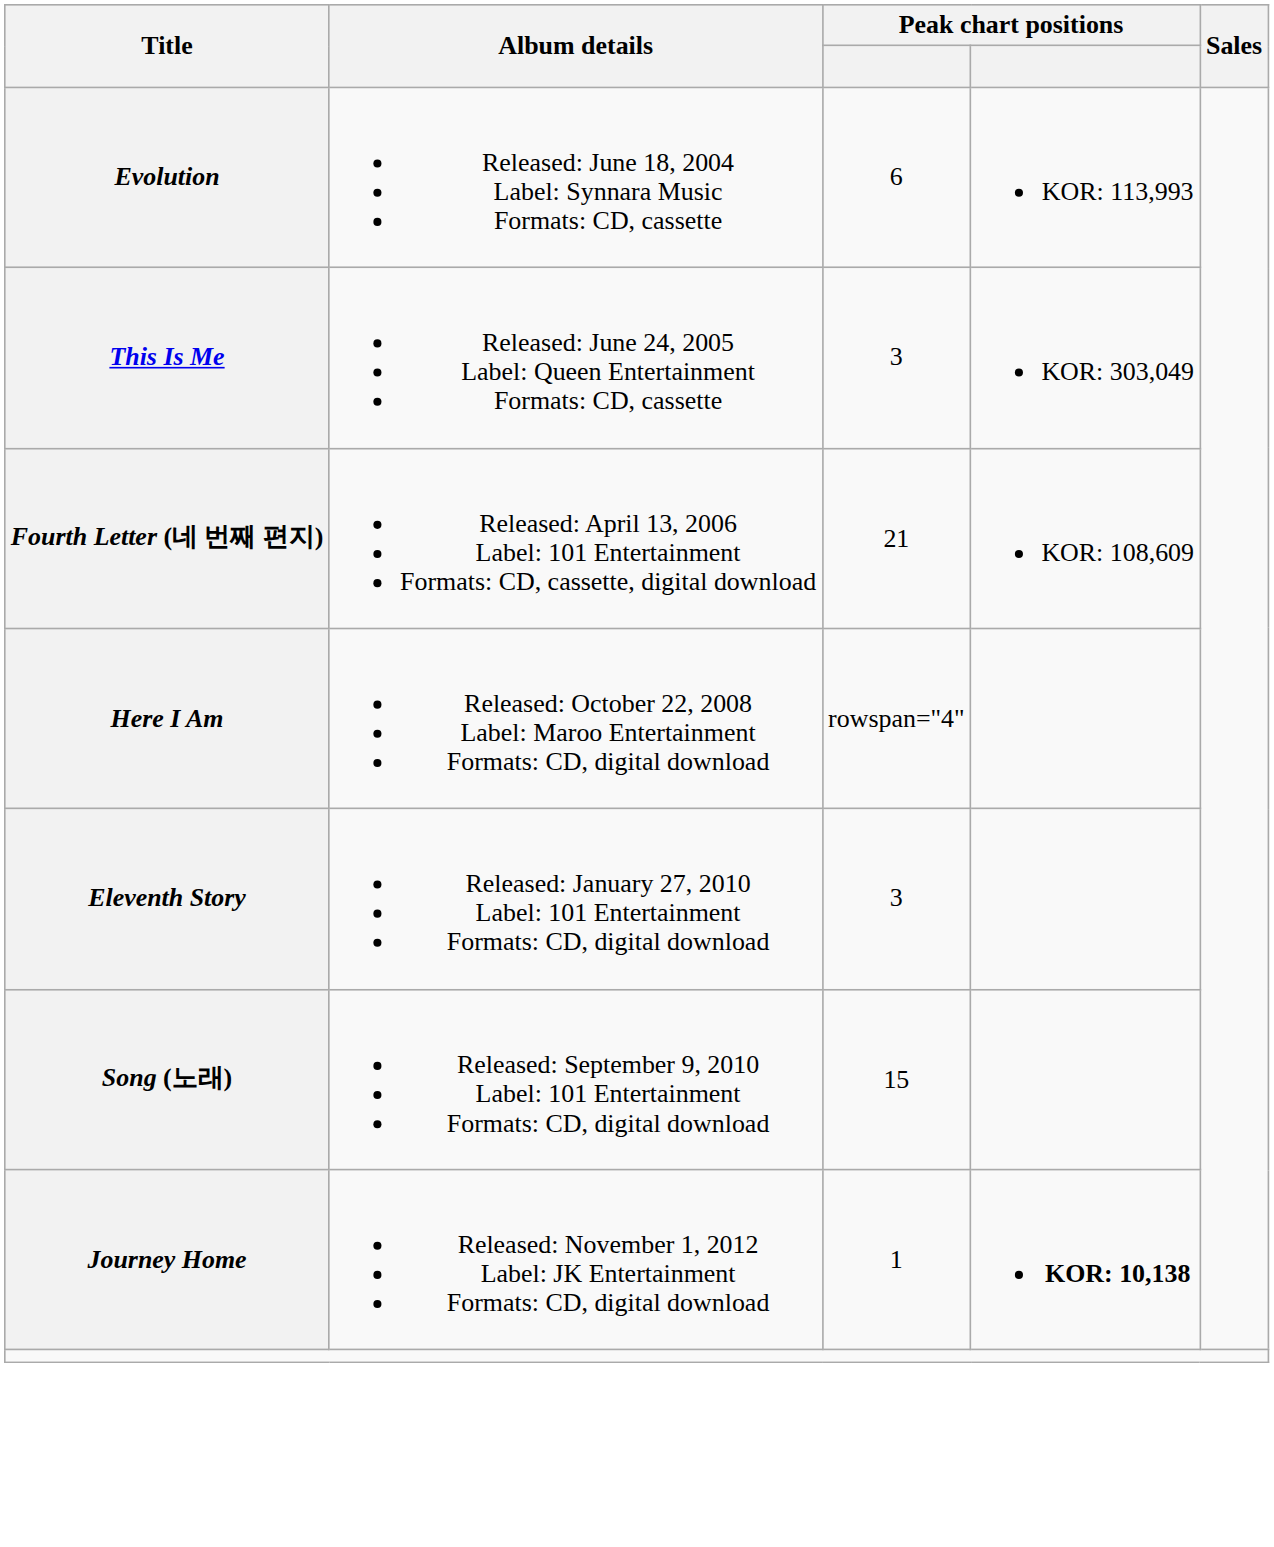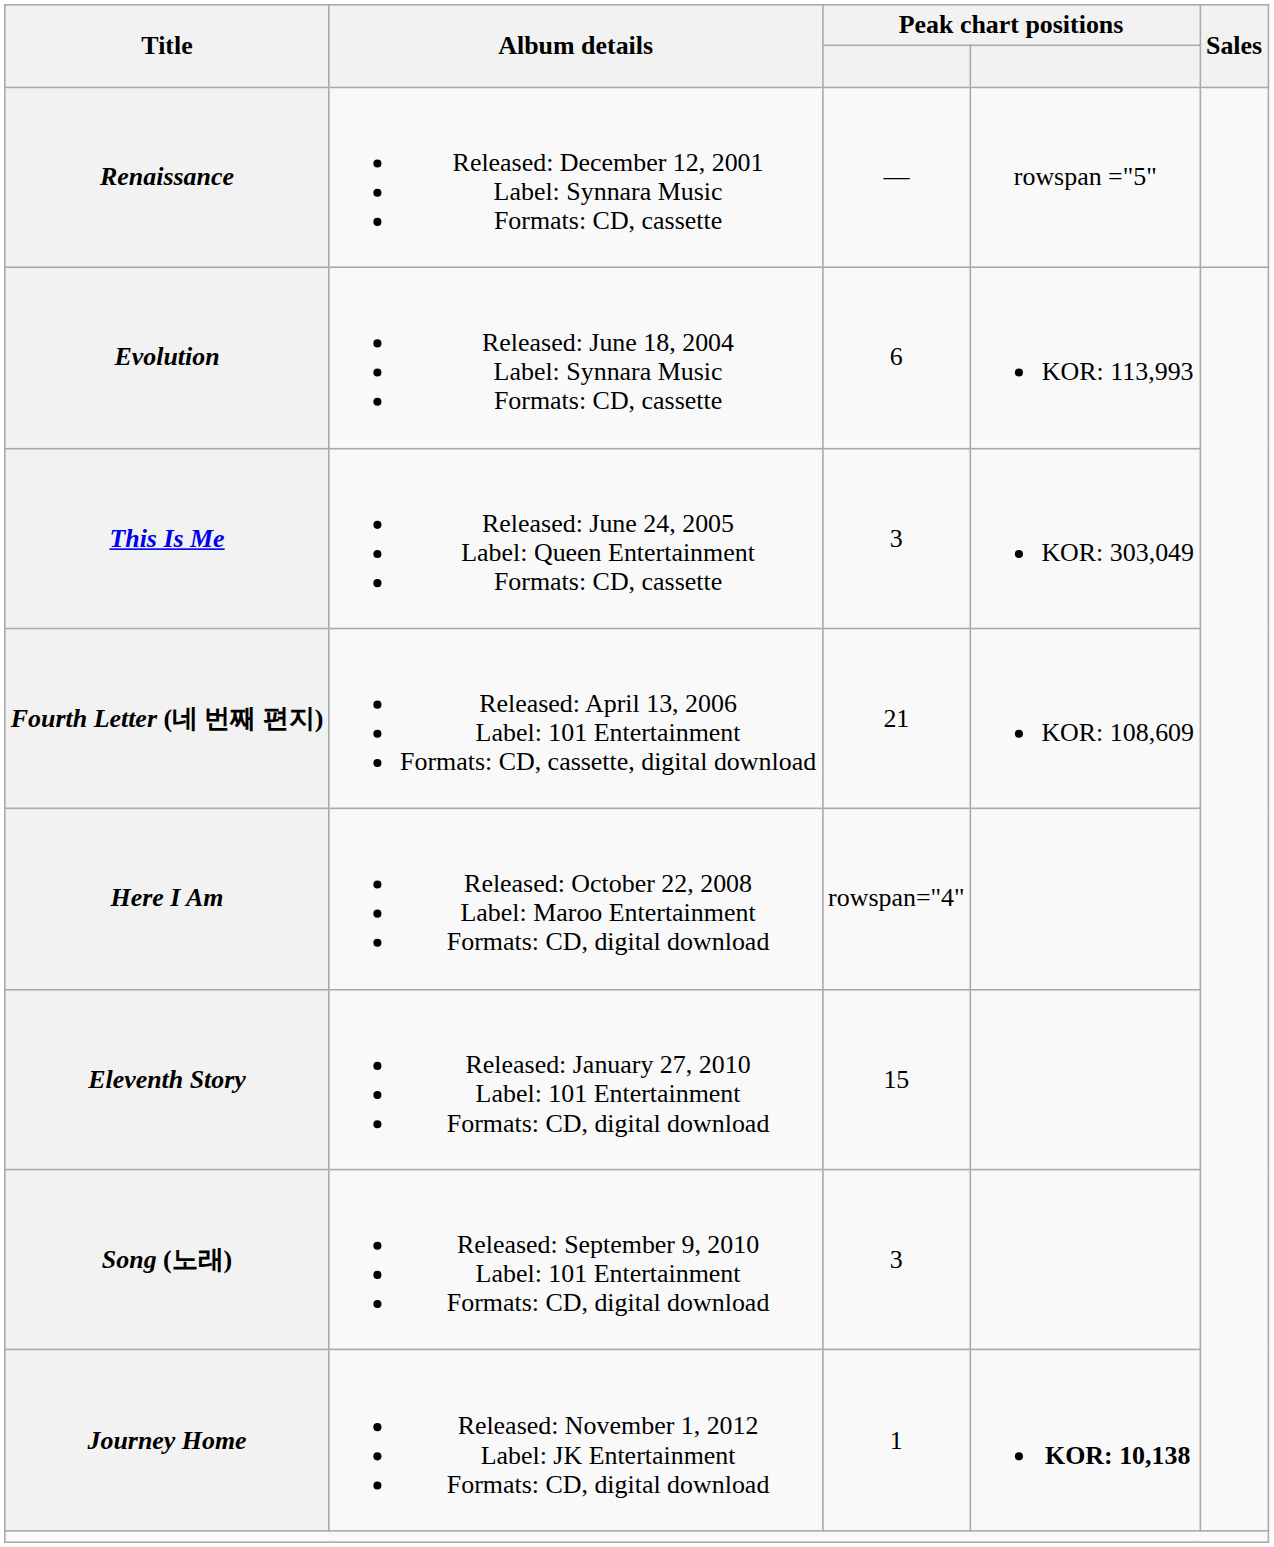+ row: (167, 176)
(896, 898) 3 -> (896, 1079) 15
(896, 1079) 15 -> (896, 1259) 3
